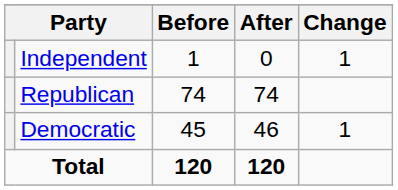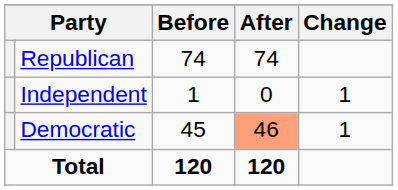rows swapped: (77, 94) <-> (84, 58)
(266, 130) no background -> (266, 130) lightsalmon background
